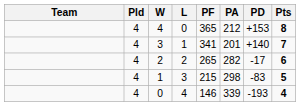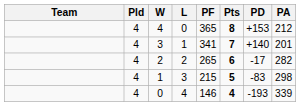columns swapped: (232, 12) <-> (284, 12)
